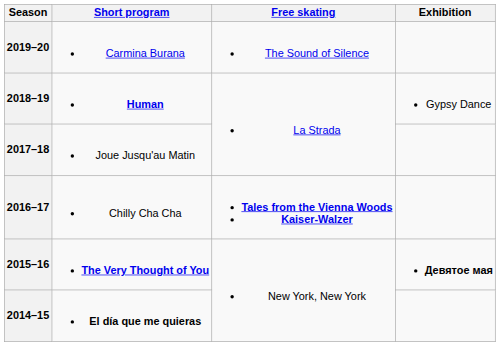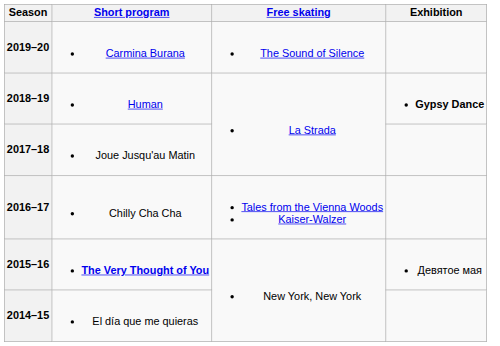(132, 105) bold -> (132, 105) normal
(445, 105) normal -> (436, 105) bold
(303, 213) bold -> (299, 213) normal
(445, 271) bold -> (436, 271) normal
(132, 322) bold -> (132, 322) normal
